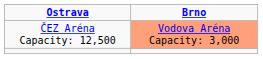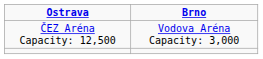(194, 35) lightsalmon background -> (194, 35) no background
